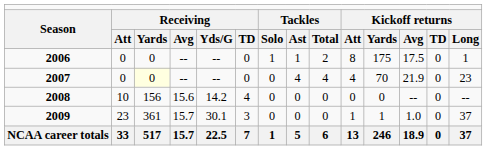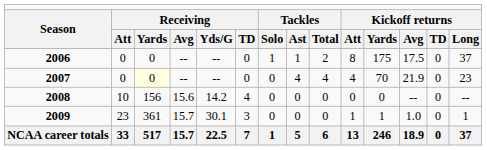(466, 58) 1 -> (466, 58) 37
(466, 116) 37 -> (466, 116) 1
